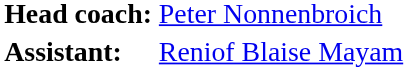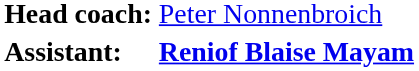(281, 51) normal -> (286, 51) bold
